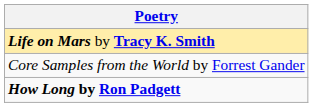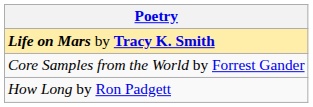(94, 89) bold -> (90, 89) normal
